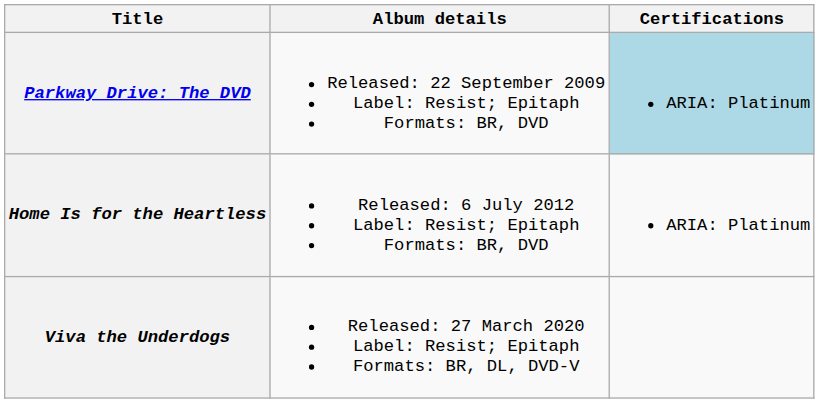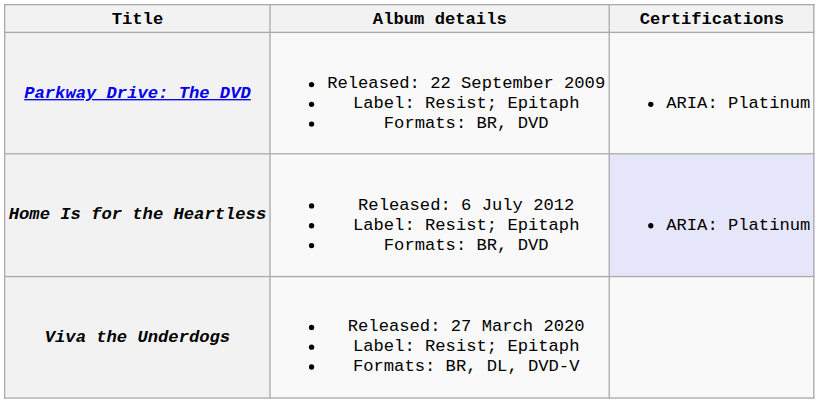(712, 103) lightblue background -> (712, 103) no background
(712, 225) no background -> (712, 225) lavender background
